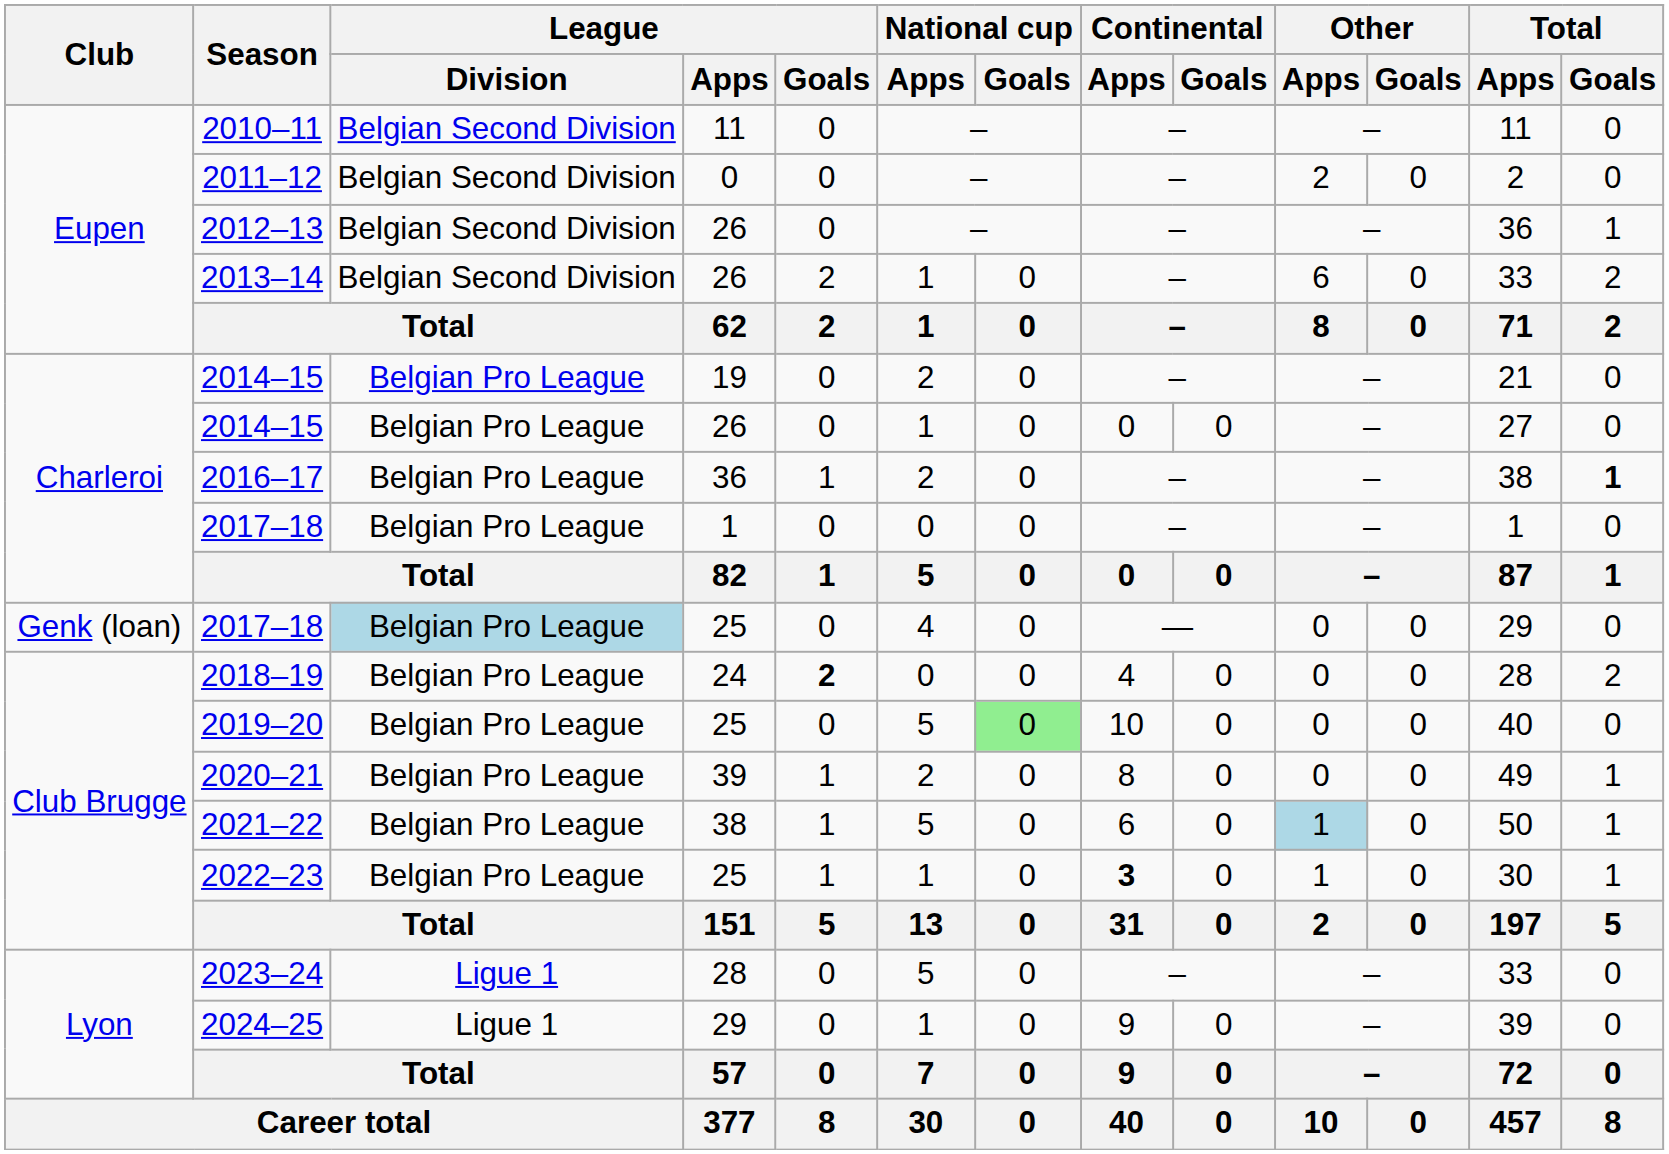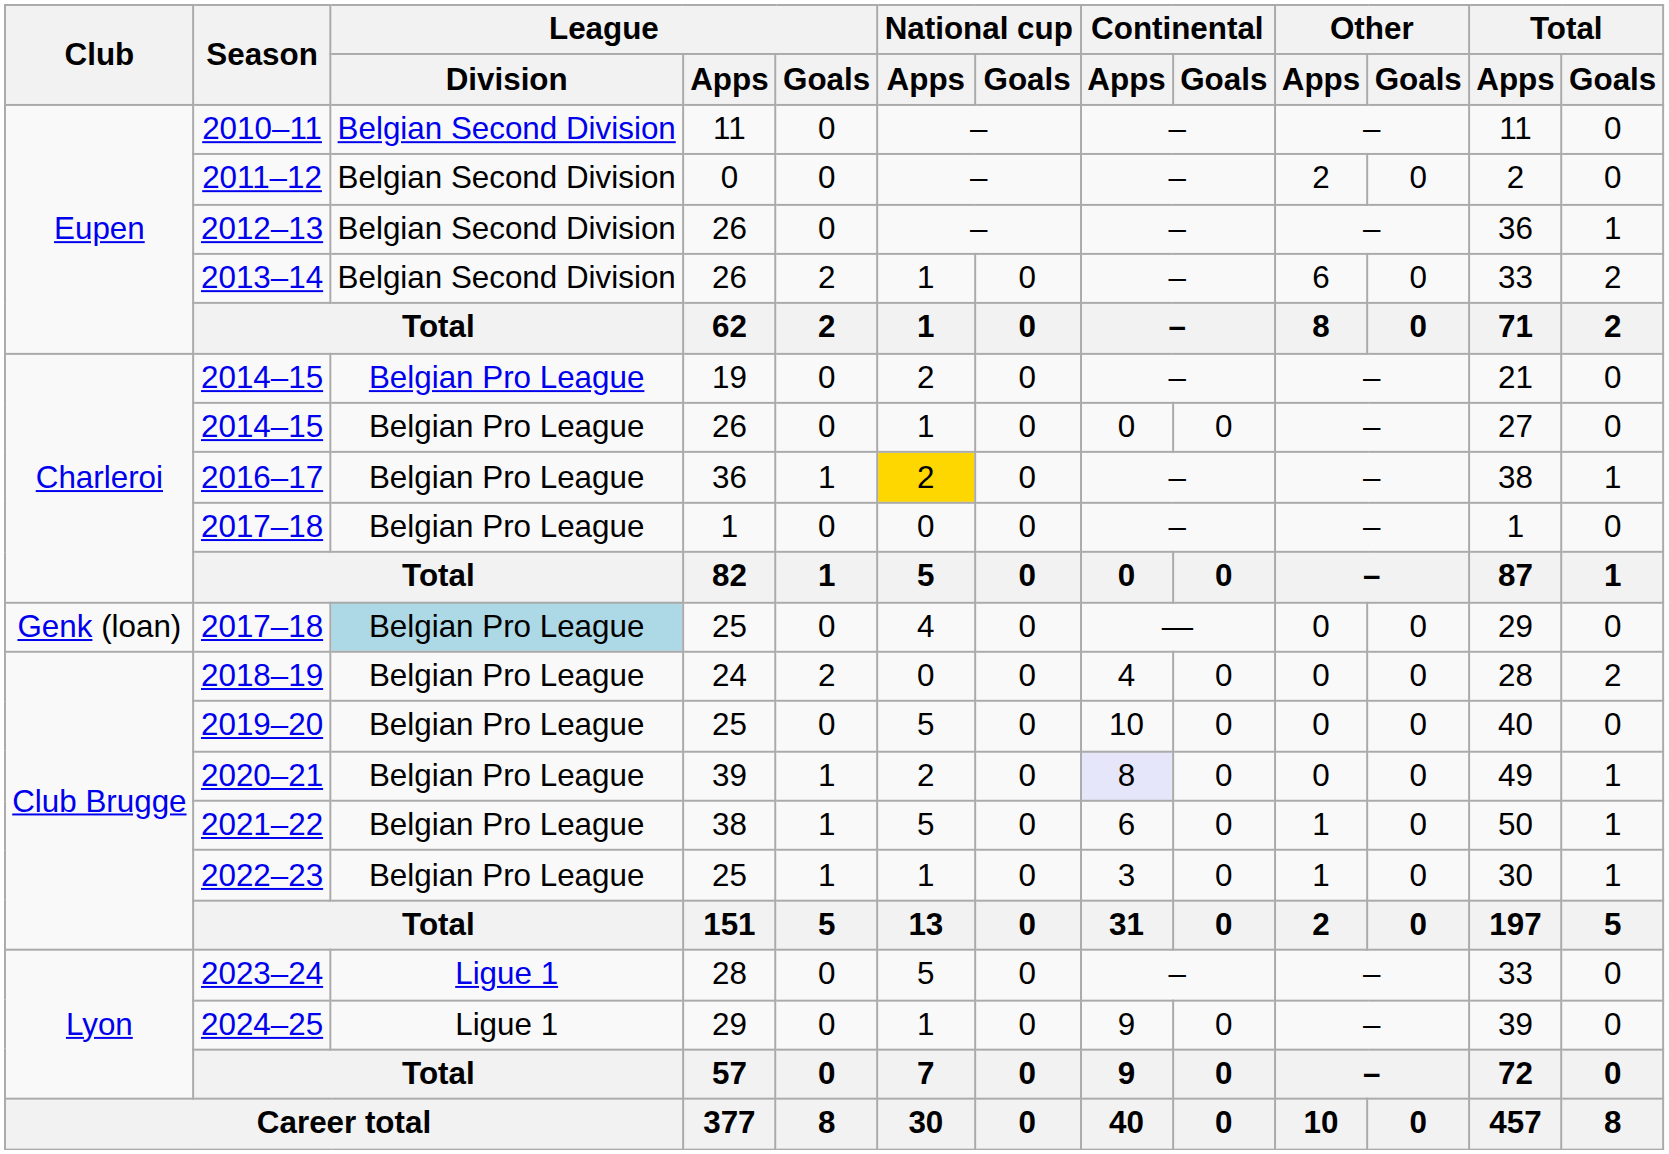(926, 476) no background -> (926, 476) gold background
(1613, 476) bold -> (1613, 476) normal
(827, 675) bold -> (827, 675) normal
(1027, 725) lightgreen background -> (1027, 725) no background
(1127, 775) no background -> (1127, 775) lavender background
(1321, 825) lightblue background -> (1321, 825) no background
(1127, 874) bold -> (1127, 874) normal
